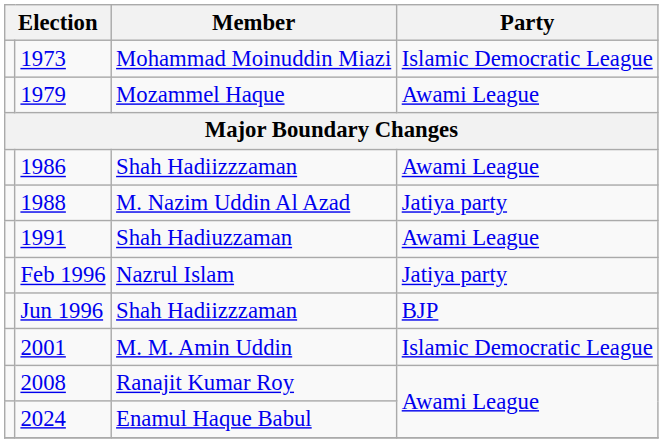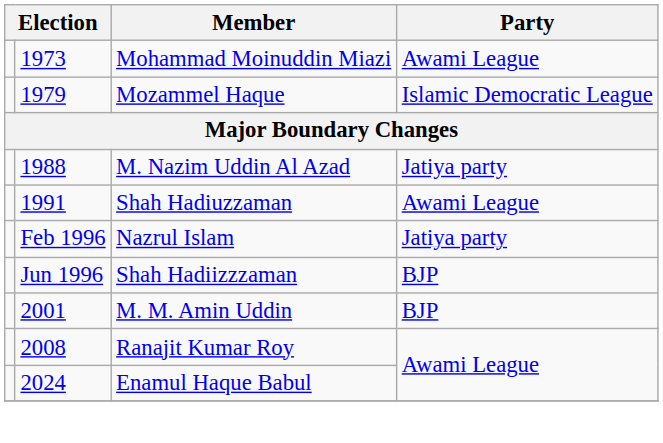(527, 58) Islamic Democratic League -> (470, 58) Awami League
(470, 94) Awami League -> (527, 94) Islamic Democratic League
- row: (43, 166)
(527, 346) Islamic Democratic League -> (420, 310) BJP
